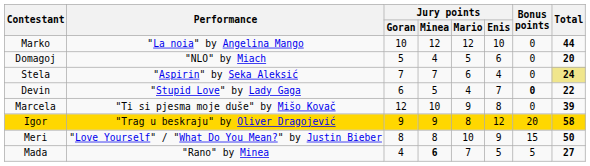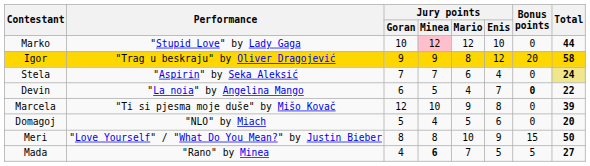(226, 44) "La noia" by Angelina Mango -> (226, 44) "Stupid Love" by Lady Gaga
(435, 44) no background -> (435, 44) pink background
rows swapped: (36, 122) <-> (36, 59)
(226, 91) "Stupid Love" by Lady Gaga -> (226, 91) "La noia" by Angelina Mango
